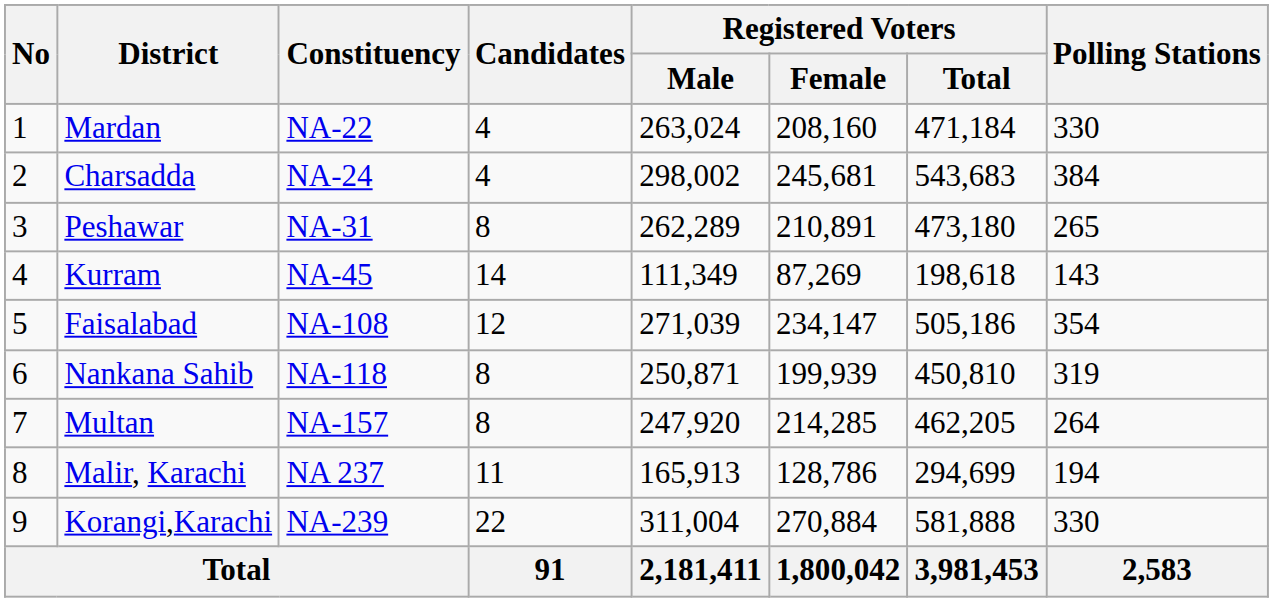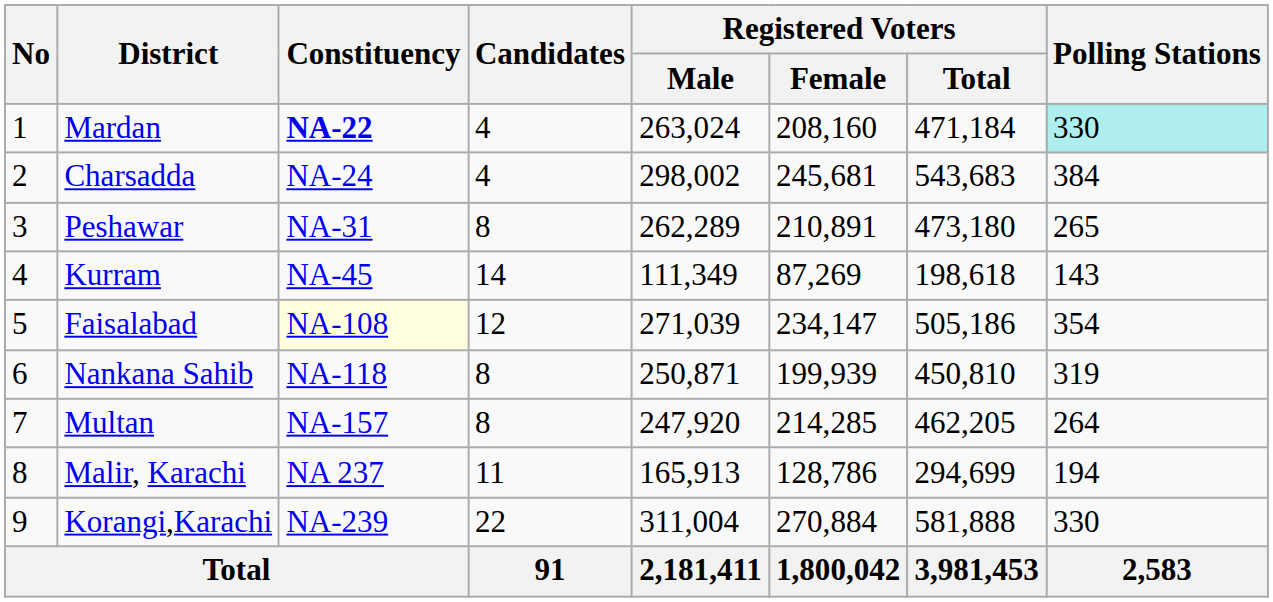(330, 127) normal -> (330, 127) bold
(1076, 127) no background -> (1076, 127) paleturquoise background
(337, 324) no background -> (337, 324) lightyellow background
